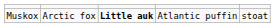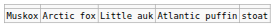(127, 16) bold -> (127, 16) normal
